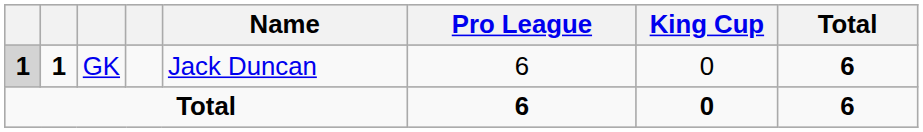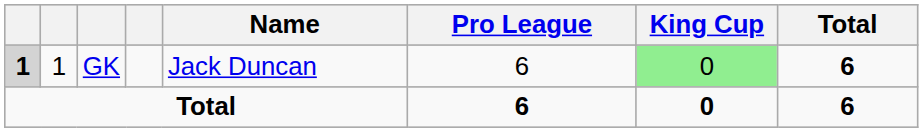(59, 65) bold -> (59, 65) normal
(707, 65) no background -> (707, 65) lightgreen background
